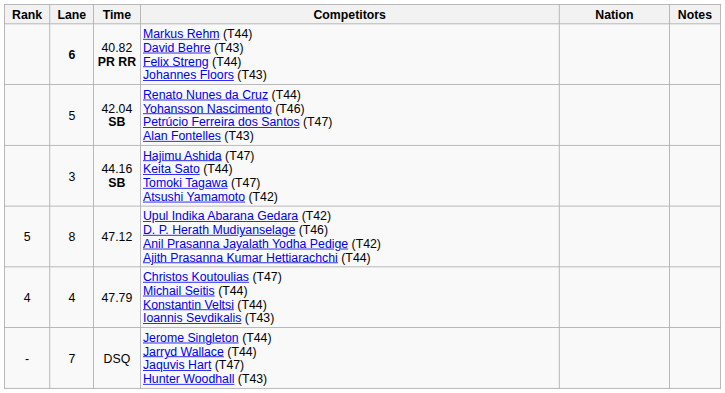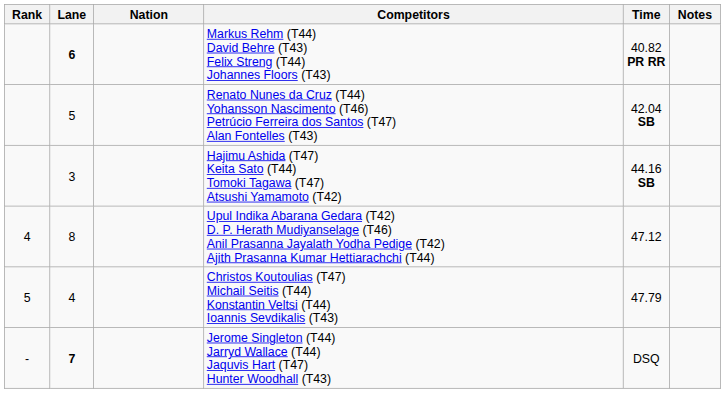columns swapped: (614, 14) <-> (117, 14)
(27, 237) 5 -> (27, 237) 4
(27, 298) 4 -> (27, 298) 5
(72, 358) normal -> (72, 358) bold
